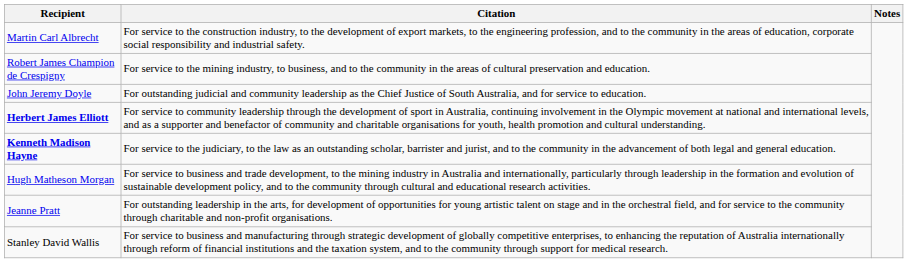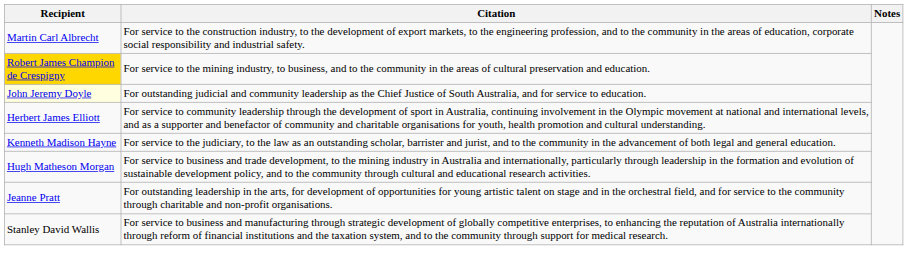(61, 69) no background -> (61, 69) gold background
(49, 93) no background -> (49, 93) lightyellow background
(58, 118) bold -> (53, 118) normal
(49, 149) bold -> (62, 142) normal
